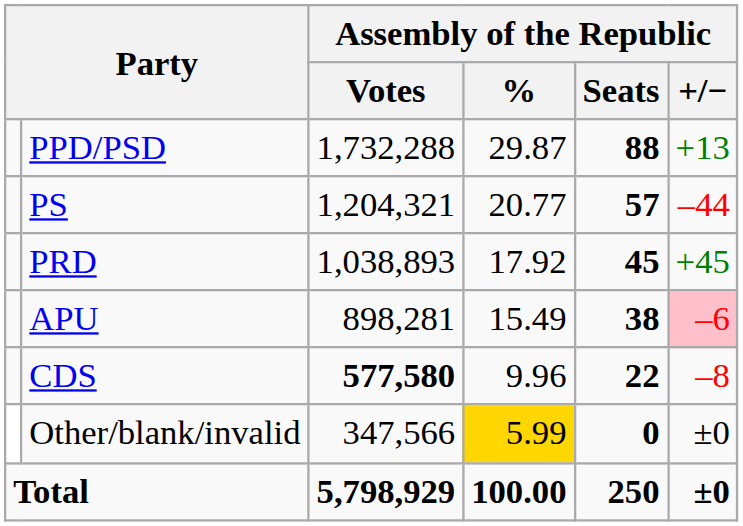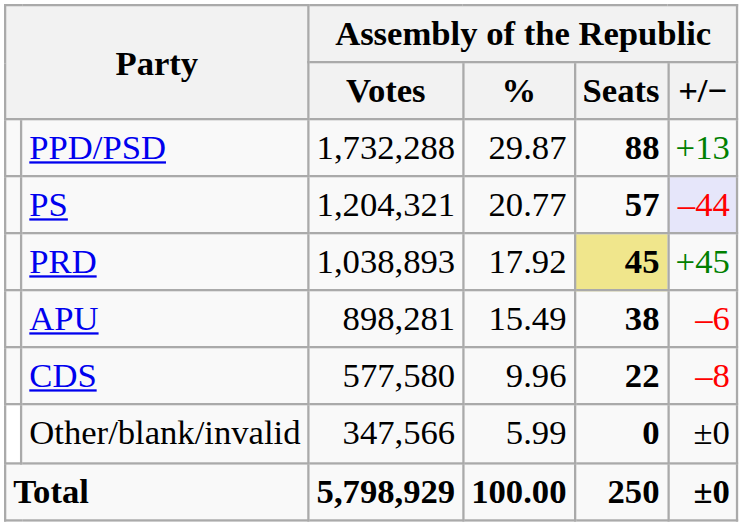(704, 204) no background -> (704, 204) lavender background
(642, 261) no background -> (642, 261) khaki background
(712, 318) pink background -> (712, 318) no background
(399, 376) bold -> (399, 376) normal
(536, 433) gold background -> (536, 433) no background
